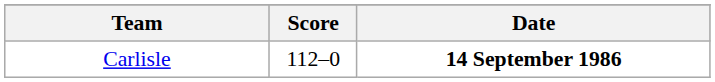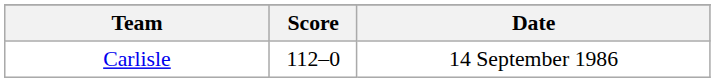(534, 58) bold -> (534, 58) normal
